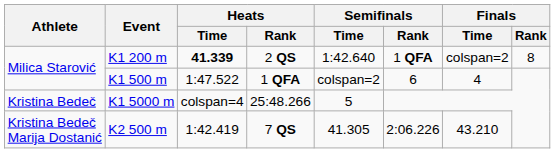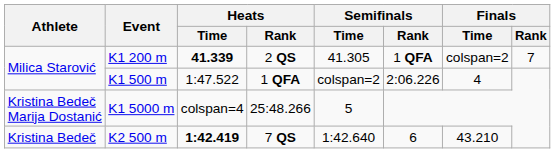(349, 58) 1:42.640 -> (349, 58) 41.305
(531, 58) 8 -> (531, 58) 7
(413, 79) 6 -> (413, 79) 2:06.226
(52, 101) Kristina Bedeč -> (55, 109) Kristina Bedeč Marija Dostanić
(55, 130) Kristina Bedeč Marija Dostanić -> (52, 138) Kristina Bedeč
(212, 130) normal -> (212, 138) bold
(349, 130) 41.305 -> (349, 138) 1:42.640
(413, 130) 2:06.226 -> (413, 138) 6
